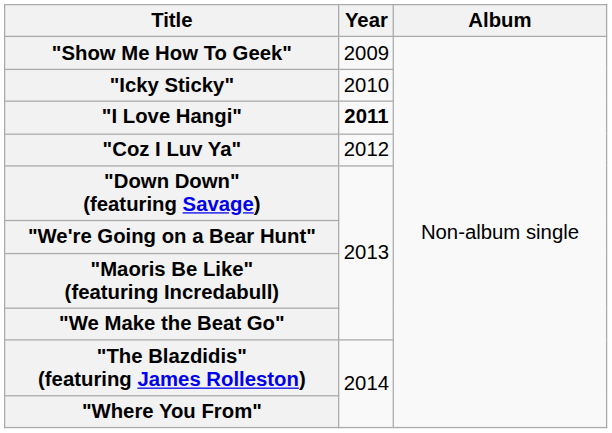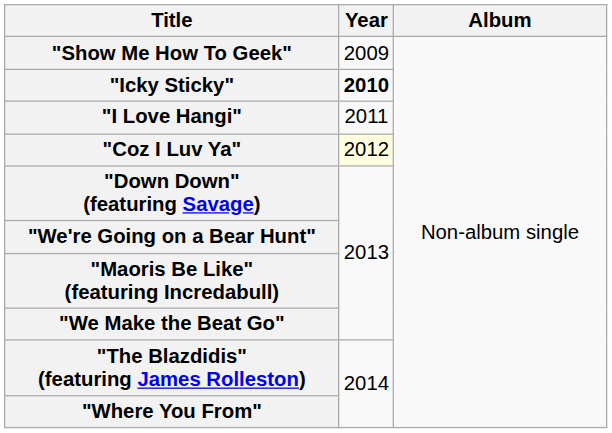(366, 85) normal -> (366, 85) bold
(366, 117) bold -> (366, 117) normal
(366, 149) no background -> (366, 149) lightyellow background
